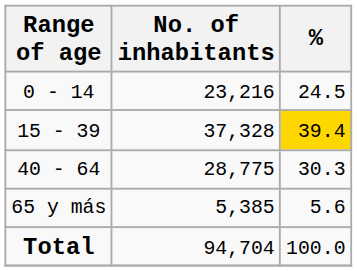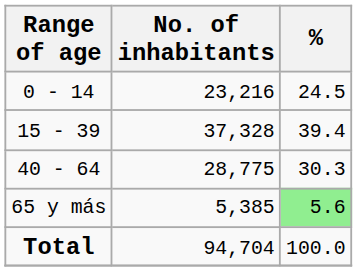(322, 131) gold background -> (322, 131) no background
(328, 209) no background -> (328, 209) lightgreen background
